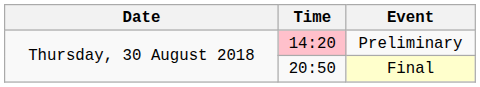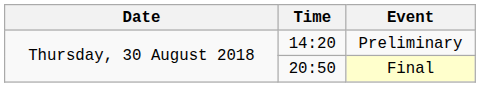(312, 43) pink background -> (312, 43) no background
